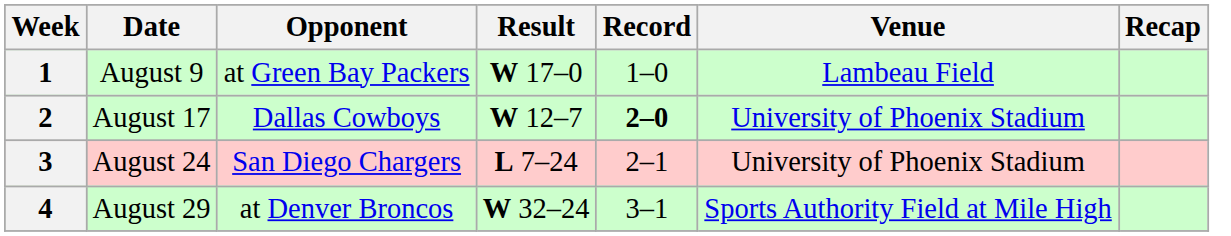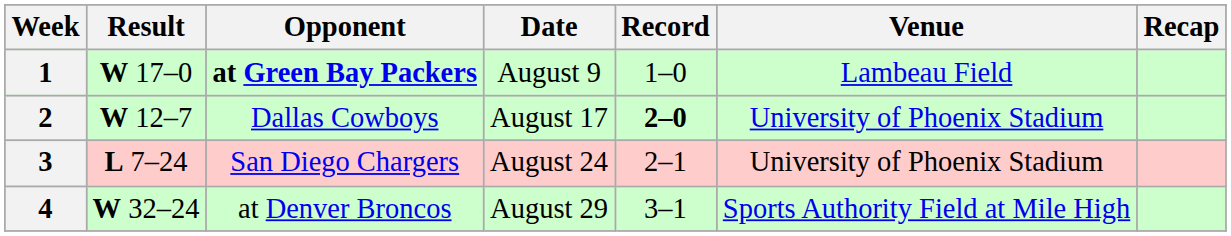columns swapped: (152, 27) <-> (536, 27)
(347, 72) normal -> (345, 72) bold
